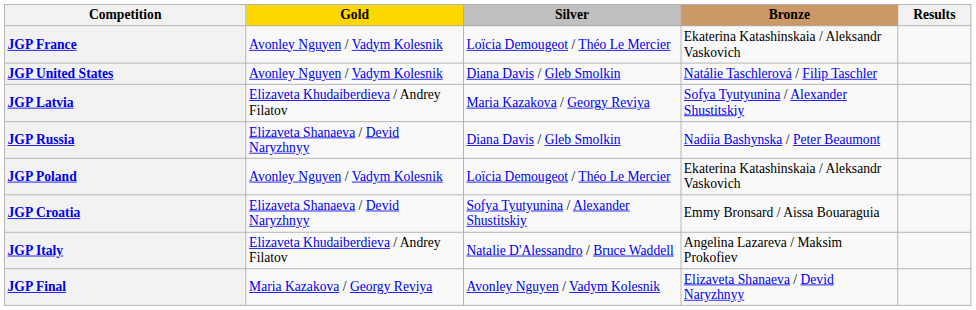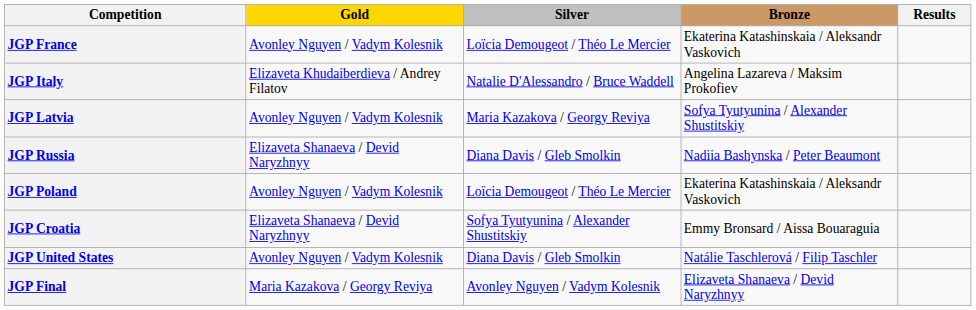rows swapped: (60, 73) <-> (35, 250)
(345, 102) Elizaveta Khudaiberdieva / Andrey Filatov -> (346, 118) Avonley Nguyen / Vadym Kolesnik
